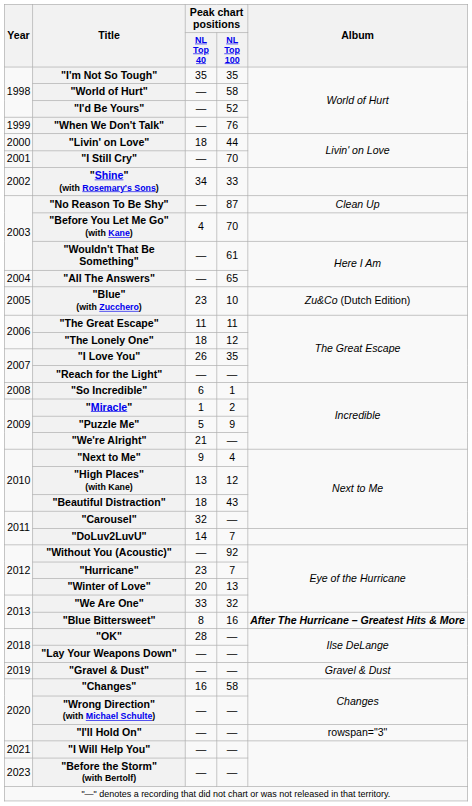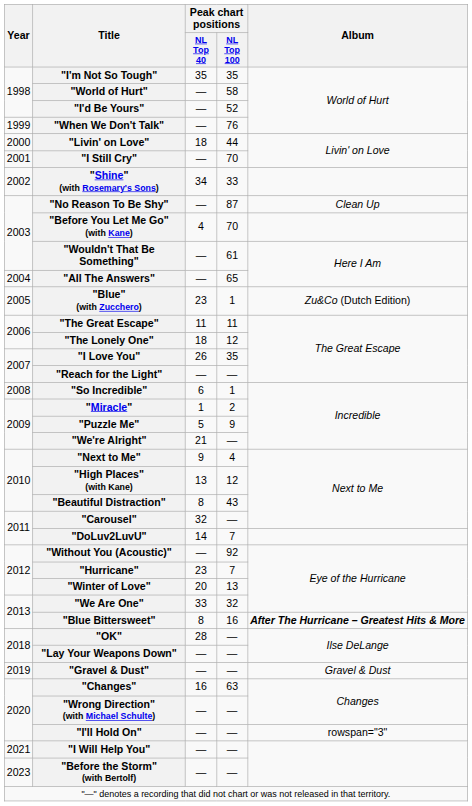(232, 301) 10 -> (232, 301) 1
(201, 503) 18 -> (201, 503) 8
(232, 687) 58 -> (232, 687) 63
